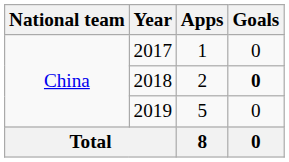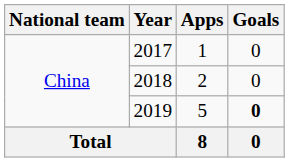(256, 80) bold -> (256, 80) normal
(256, 111) normal -> (256, 111) bold
